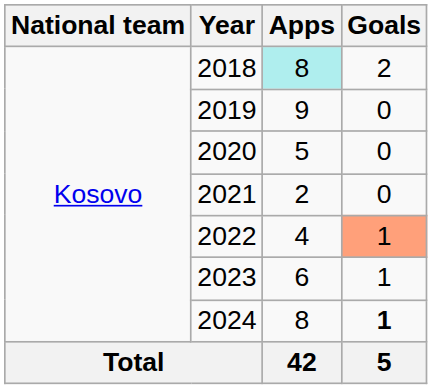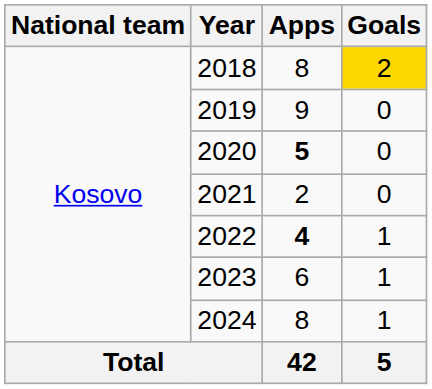(302, 67) paleturquoise background -> (302, 67) no background
(384, 67) no background -> (384, 67) gold background
(302, 151) normal -> (302, 151) bold
(302, 236) normal -> (302, 236) bold
(384, 236) lightsalmon background -> (384, 236) no background
(384, 320) bold -> (384, 320) normal
